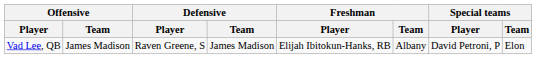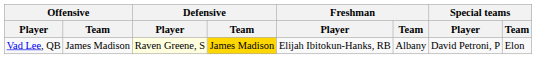(170, 45) no background -> (170, 45) lightyellow background
(242, 45) no background -> (242, 45) gold background
